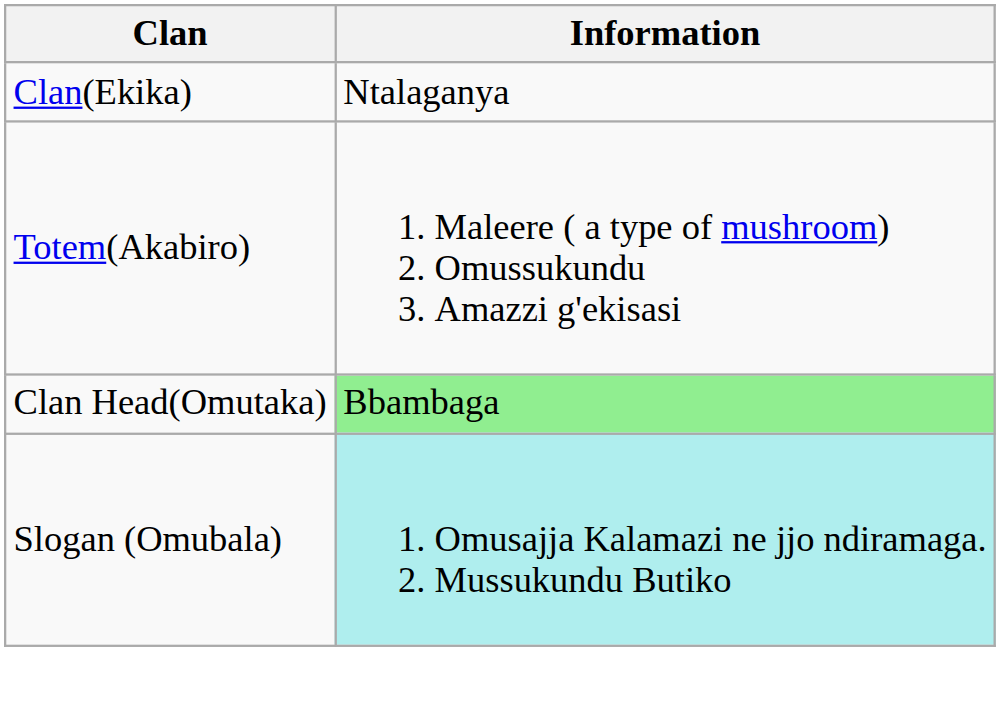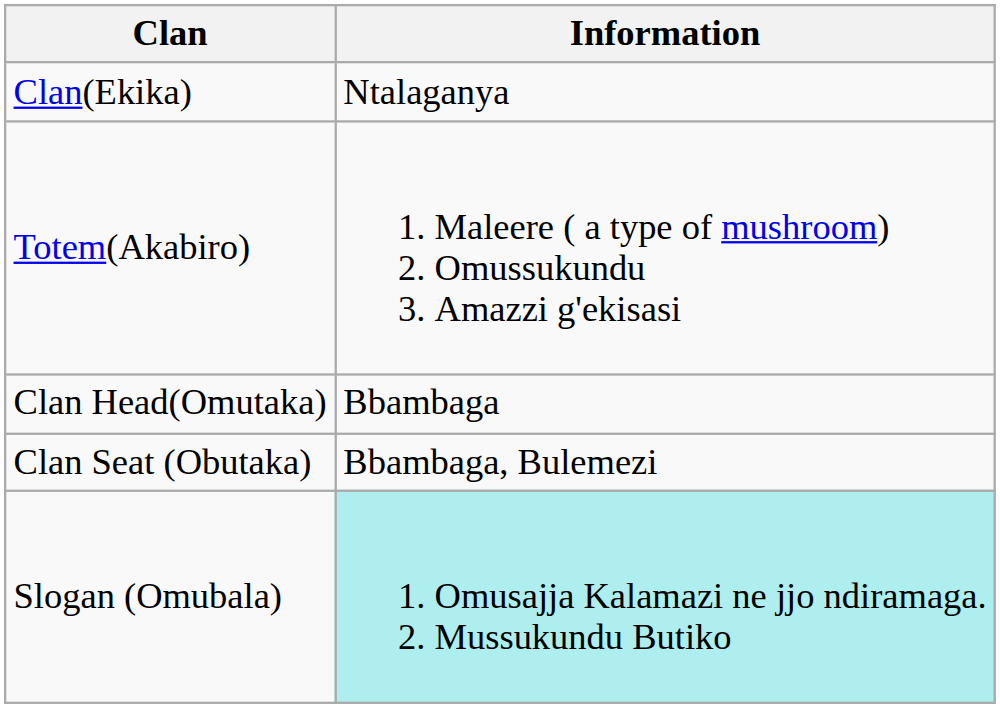(421, 403) lightgreen background -> (421, 403) no background
+ row: (162, 460)
